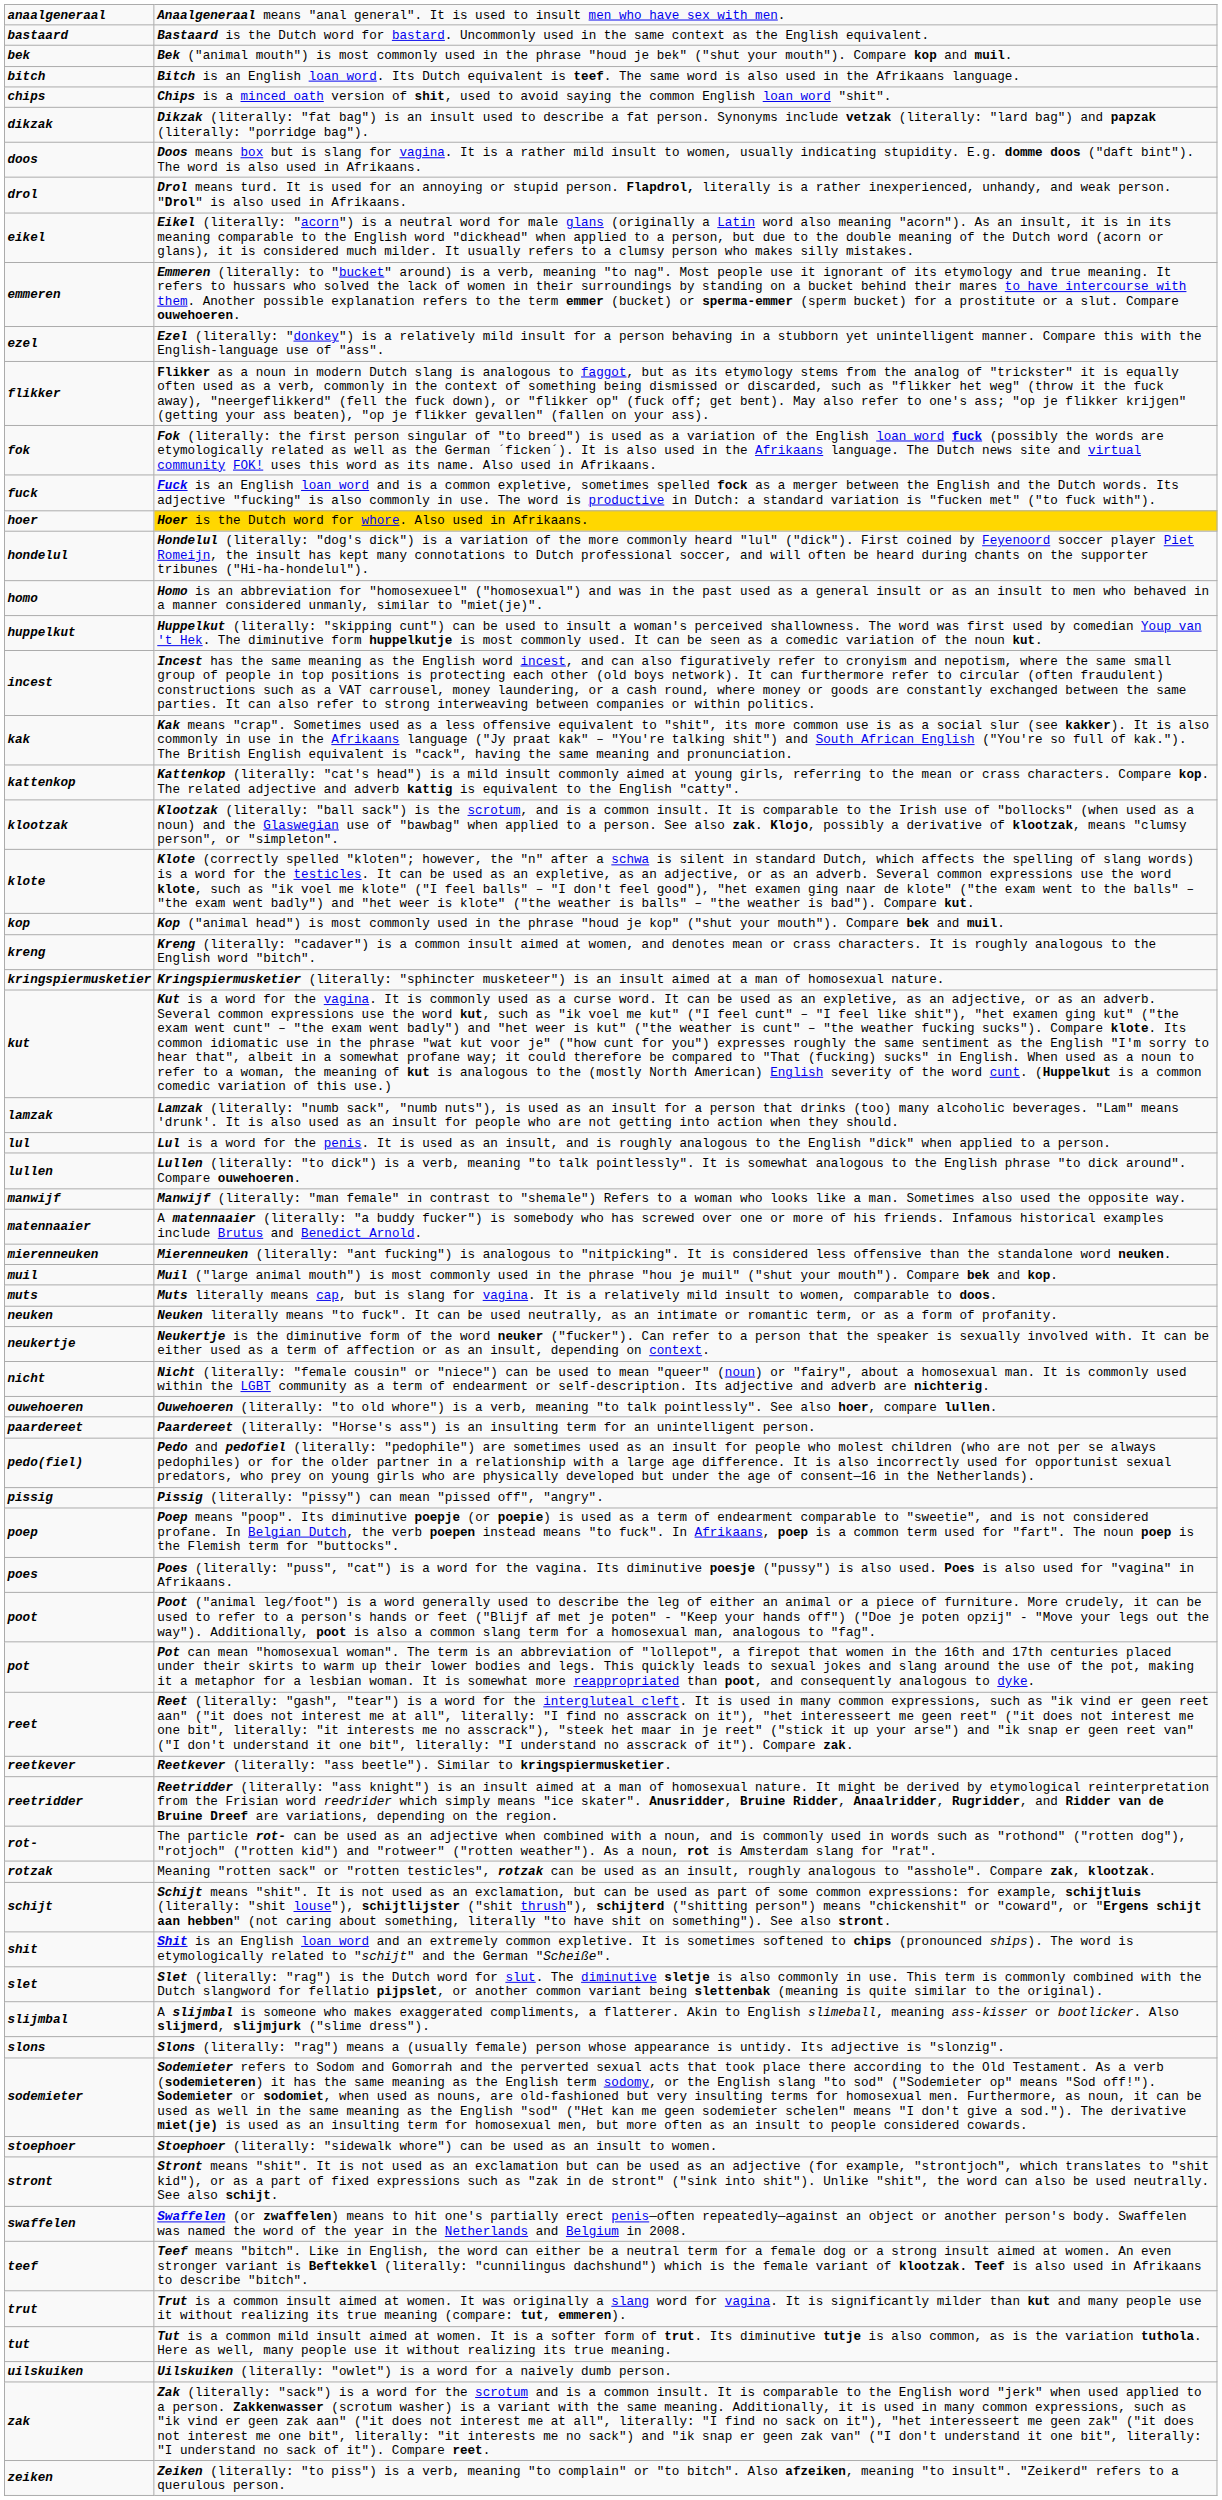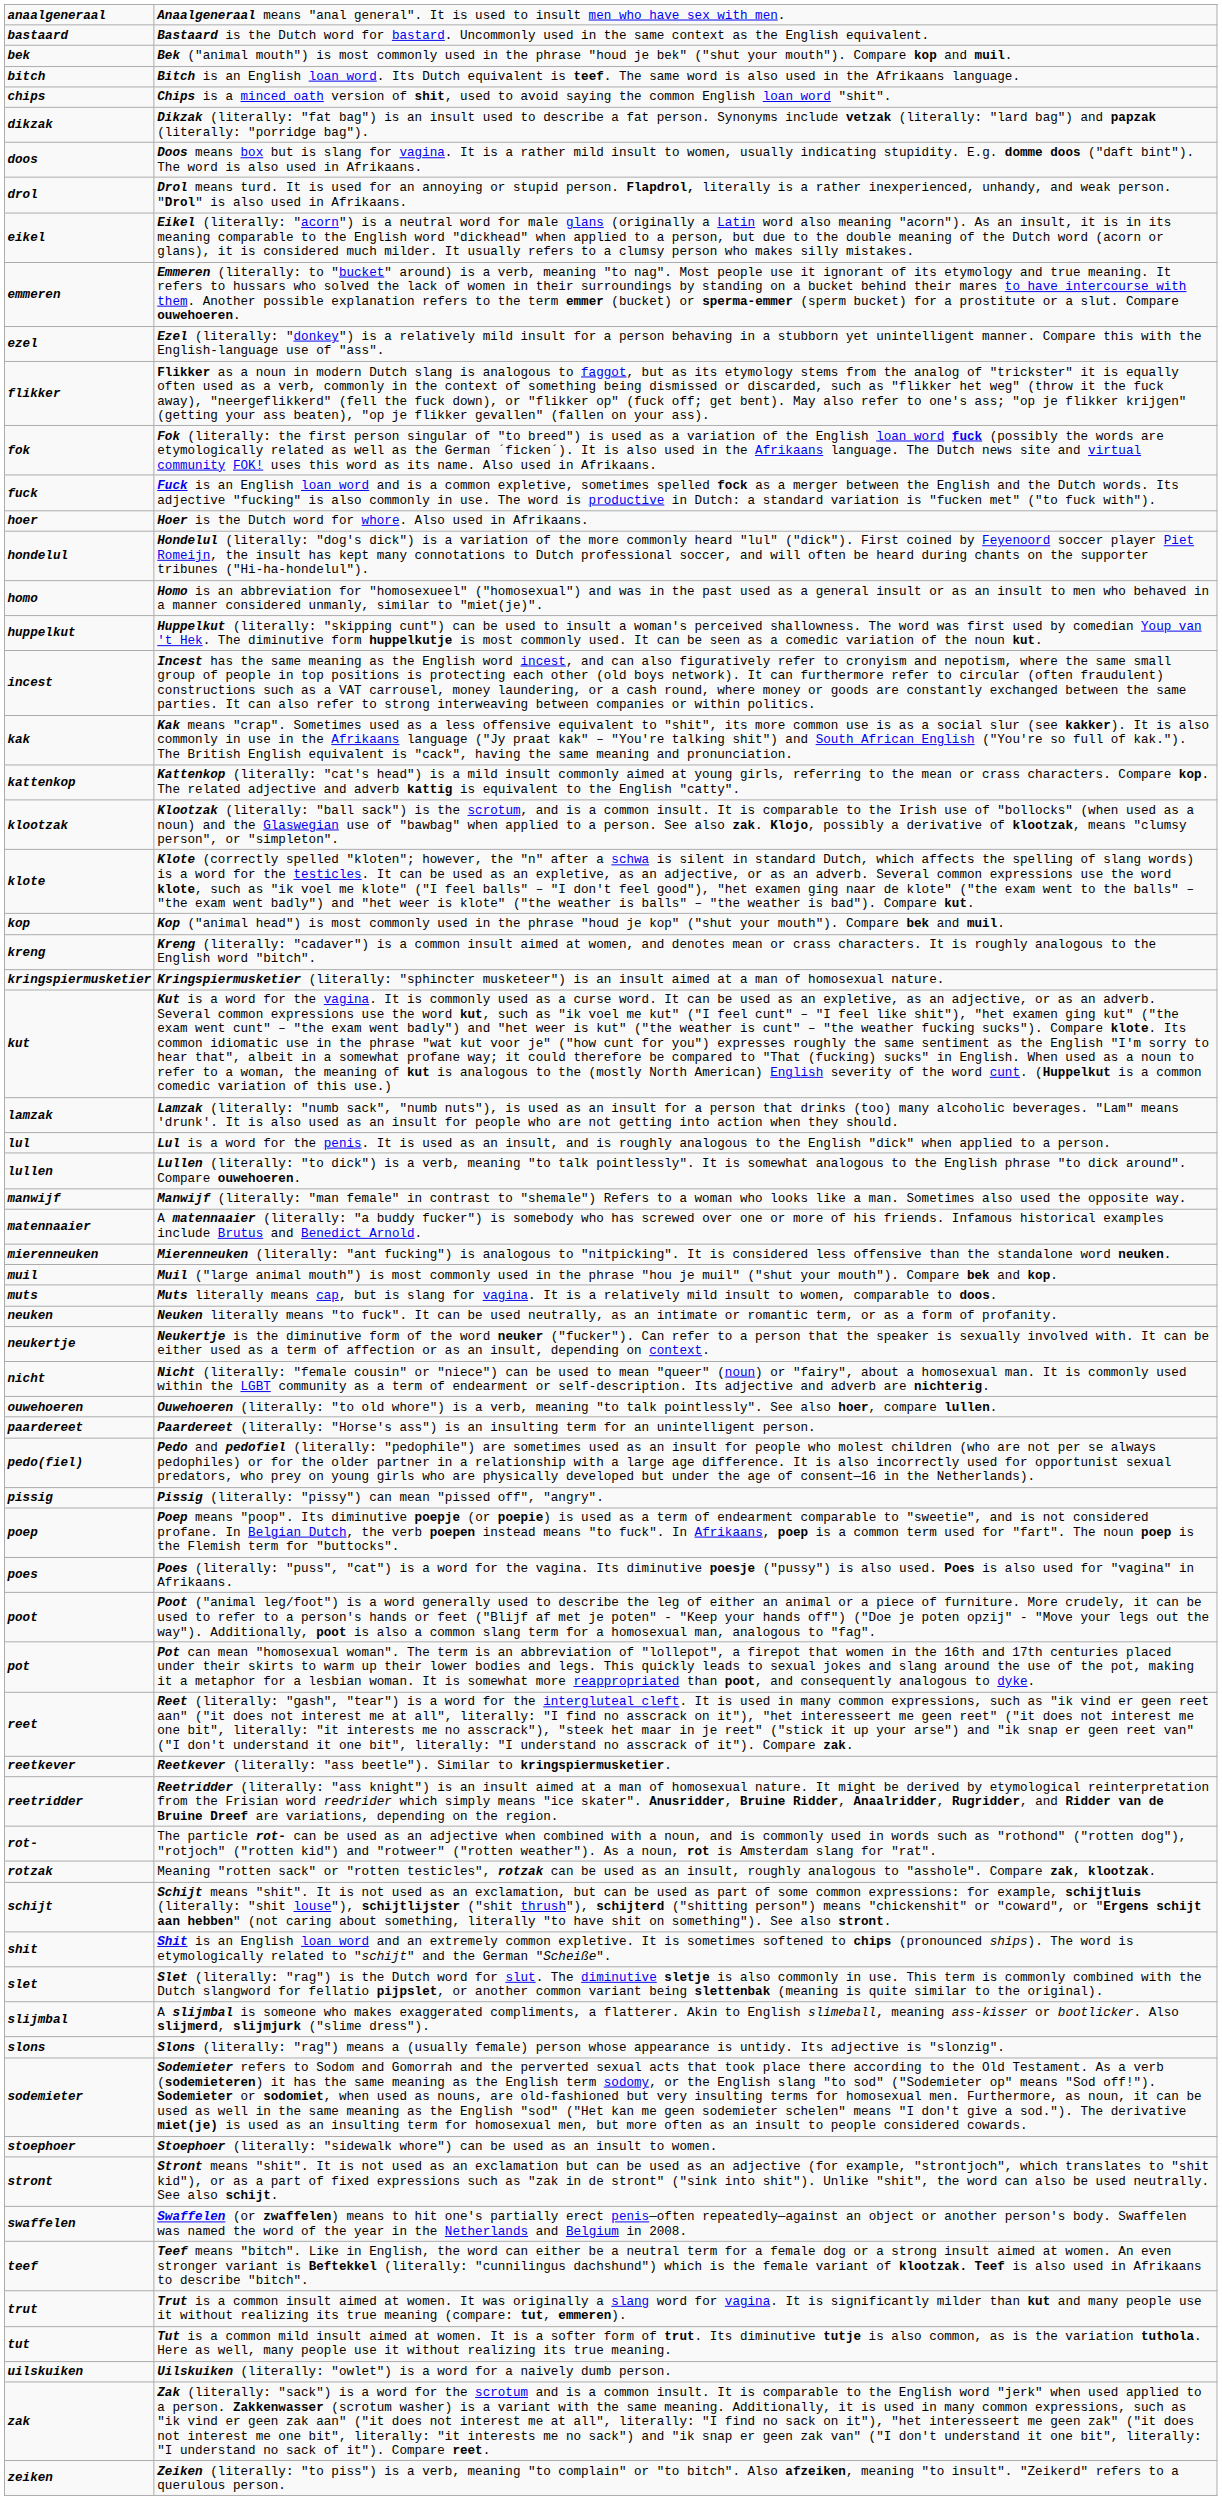(373, 521) gold background -> (373, 521) no background
